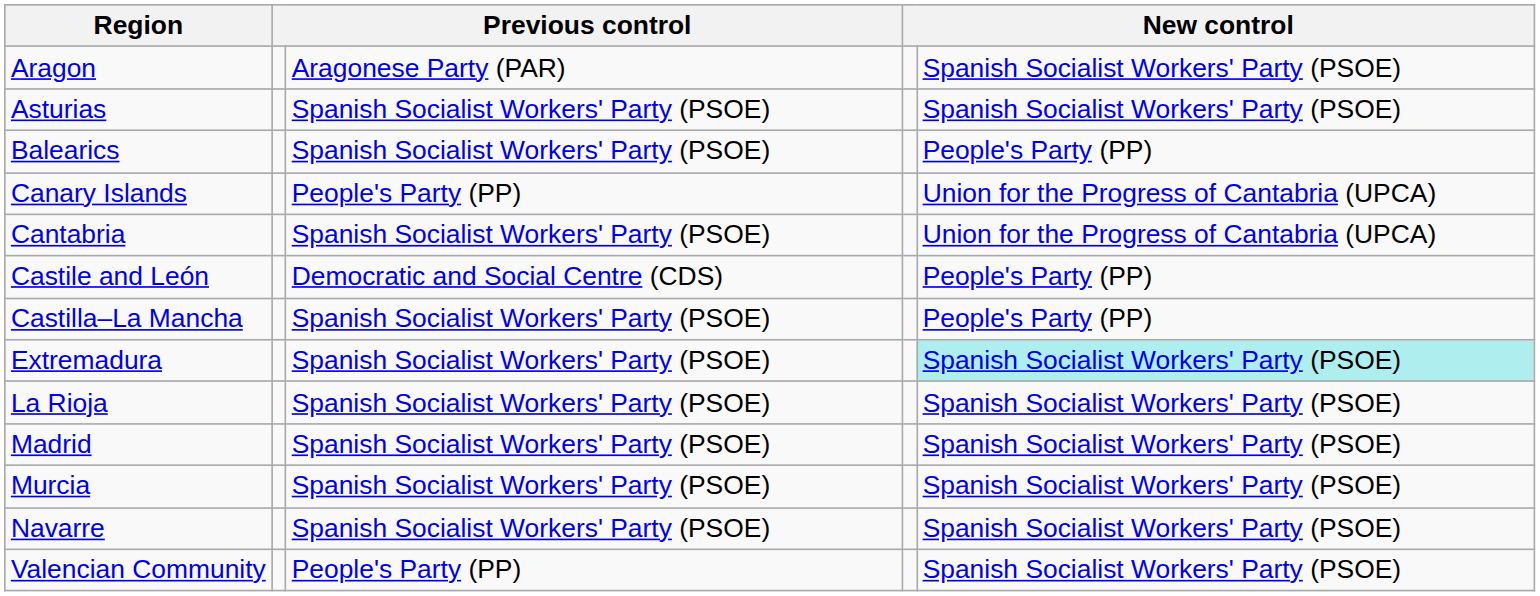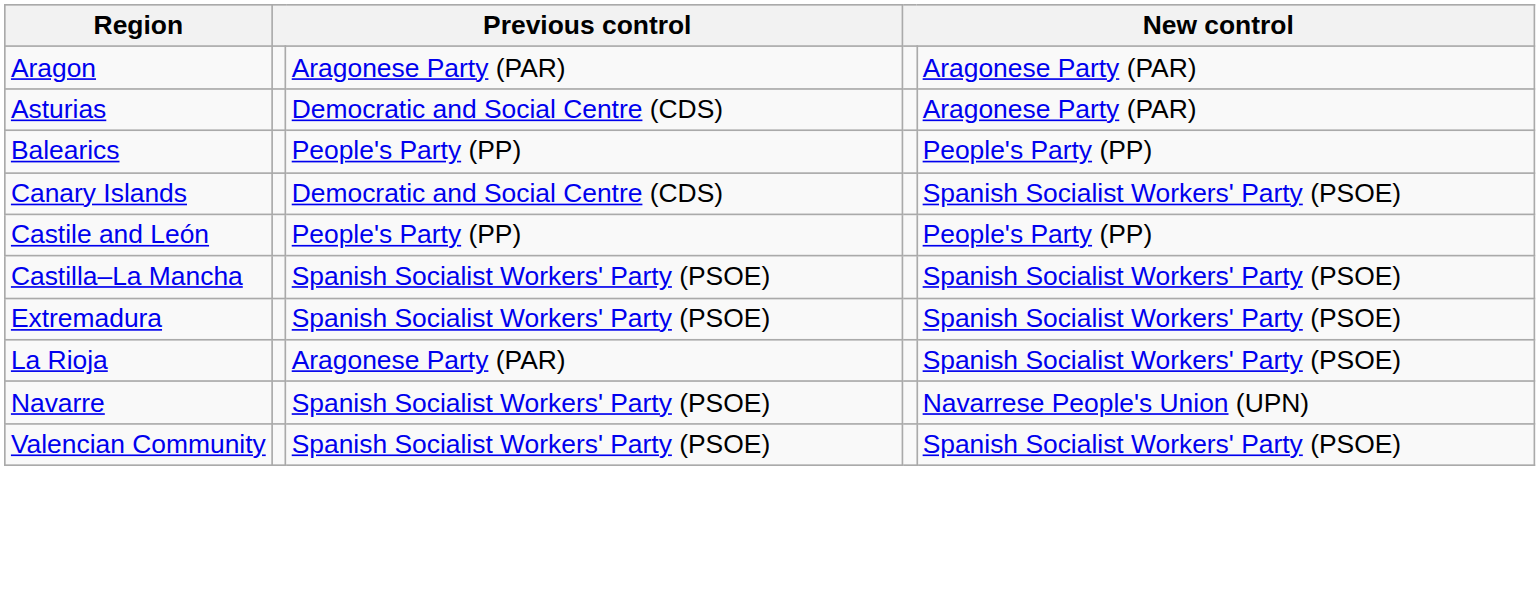(1162, 67) Spanish Socialist Workers' Party (PSOE) -> (1060, 67) Aragonese Party (PAR)
(531, 109) Spanish Socialist Workers' Party (PSOE) -> (507, 109) Democratic and Social Centre (CDS)
(1162, 109) Spanish Socialist Workers' Party (PSOE) -> (1060, 109) Aragonese Party (PAR)
(531, 151) Spanish Socialist Workers' Party (PSOE) -> (406, 151) People's Party (PP)
(406, 192) People's Party (PP) -> (507, 192) Democratic and Social Centre (CDS)
(1179, 192) Union for the Progress of Cantabria (UPCA) -> (1162, 192) Spanish Socialist Workers' Party (PSOE)
- row: (68, 234)
(507, 276) Democratic and Social Centre (CDS) -> (406, 234) People's Party (PP)
(1037, 318) People's Party (PP) -> (1162, 276) Spanish Socialist Workers' Party (PSOE)
(1162, 360) paleturquoise background -> (1162, 318) no background
(531, 402) Spanish Socialist Workers' Party (PSOE) -> (429, 360) Aragonese Party (PAR)
- row: (51, 444)
- row: (51, 485)
(1162, 527) Spanish Socialist Workers' Party (PSOE) -> (1116, 402) Navarrese People's Union (UPN)
(406, 569) People's Party (PP) -> (531, 444) Spanish Socialist Workers' Party (PSOE)
